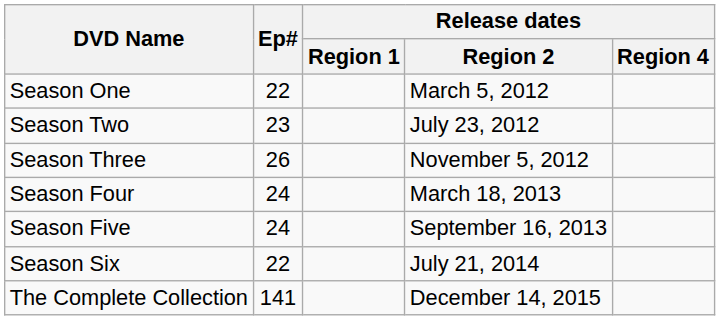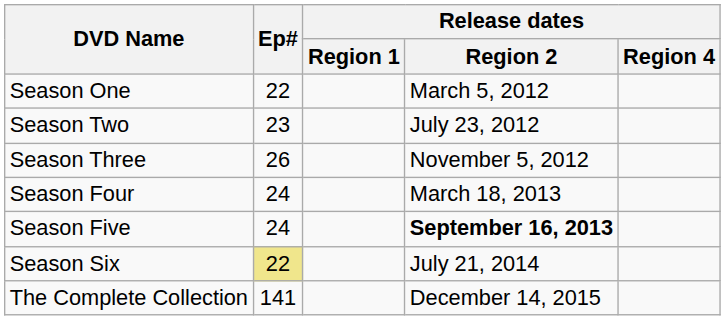(508, 228) normal -> (511, 228) bold
(278, 263) no background -> (278, 263) khaki background
